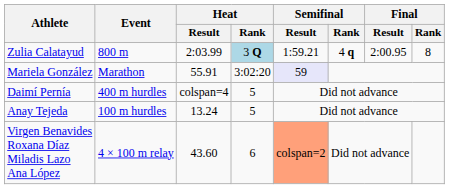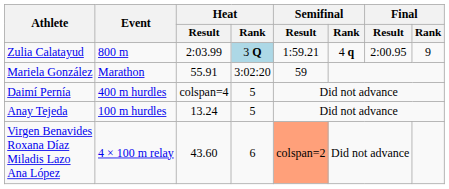(428, 53) 8 -> (428, 53) 9
(301, 72) lavender background -> (301, 72) no background
